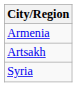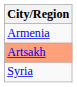(26, 52) no background -> (26, 52) lightsalmon background
